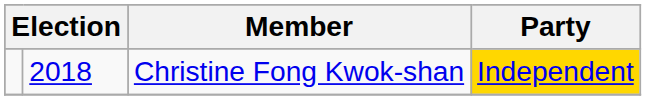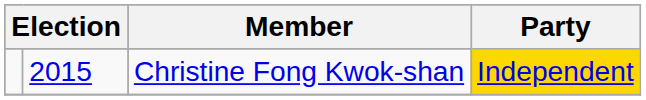(61, 71) 2018 -> (61, 71) 2015
